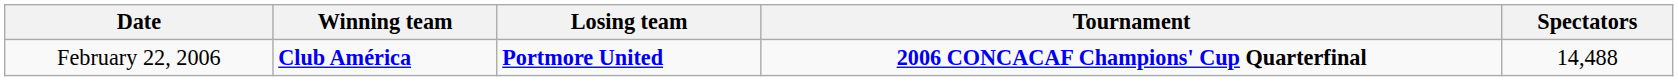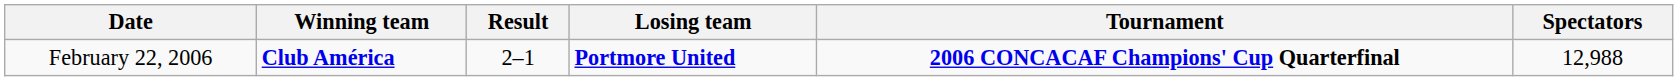+ column: (518, 22)
(1587, 57) 14,488 -> (1592, 57) 12,988
